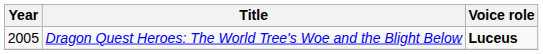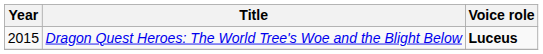(23, 37) 2005 -> (23, 37) 2015
